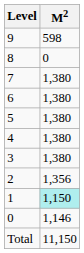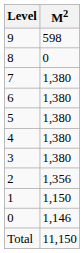(57, 198) paleturquoise background -> (57, 198) no background
